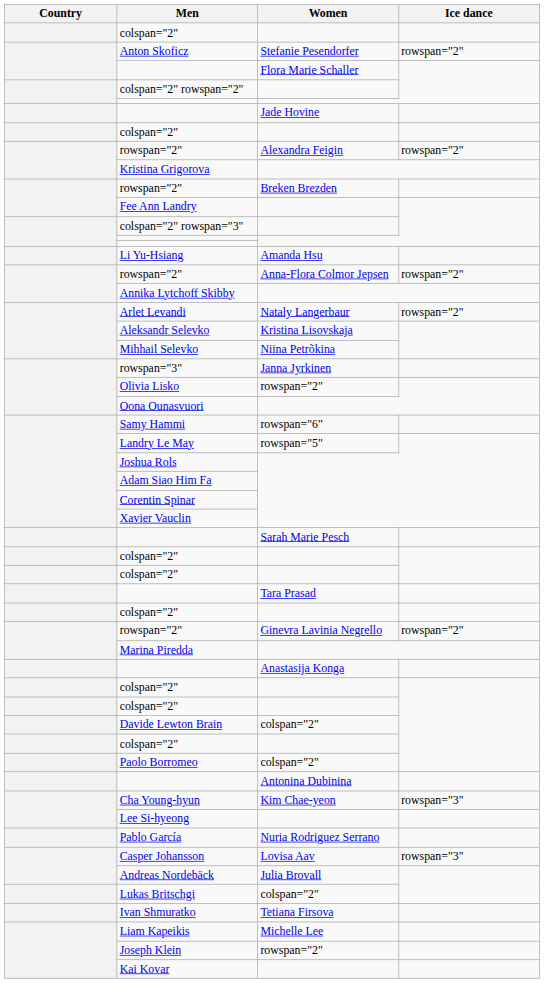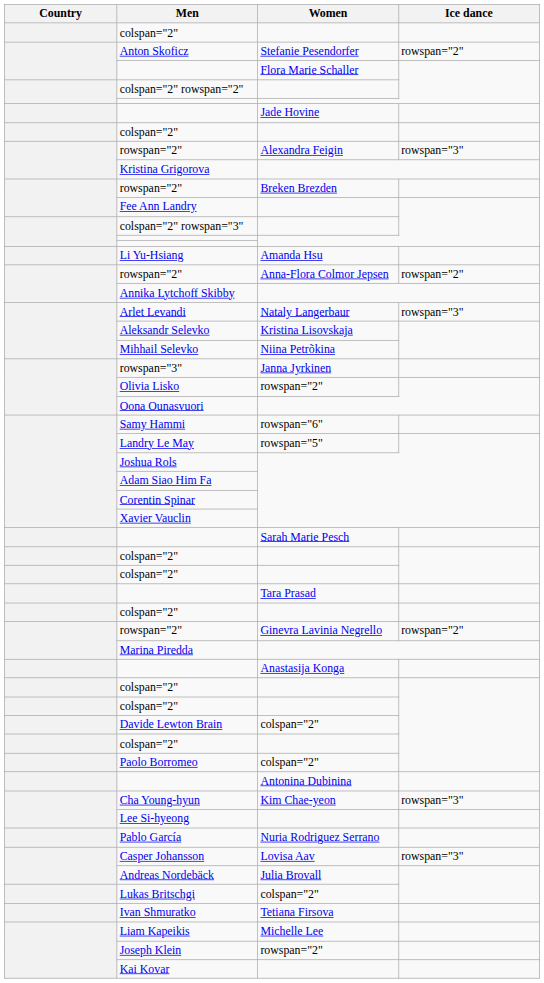(432, 150) rowspan="2" -> (432, 150) rowspan="3"
(432, 311) rowspan="2" -> (432, 311) rowspan="3"
